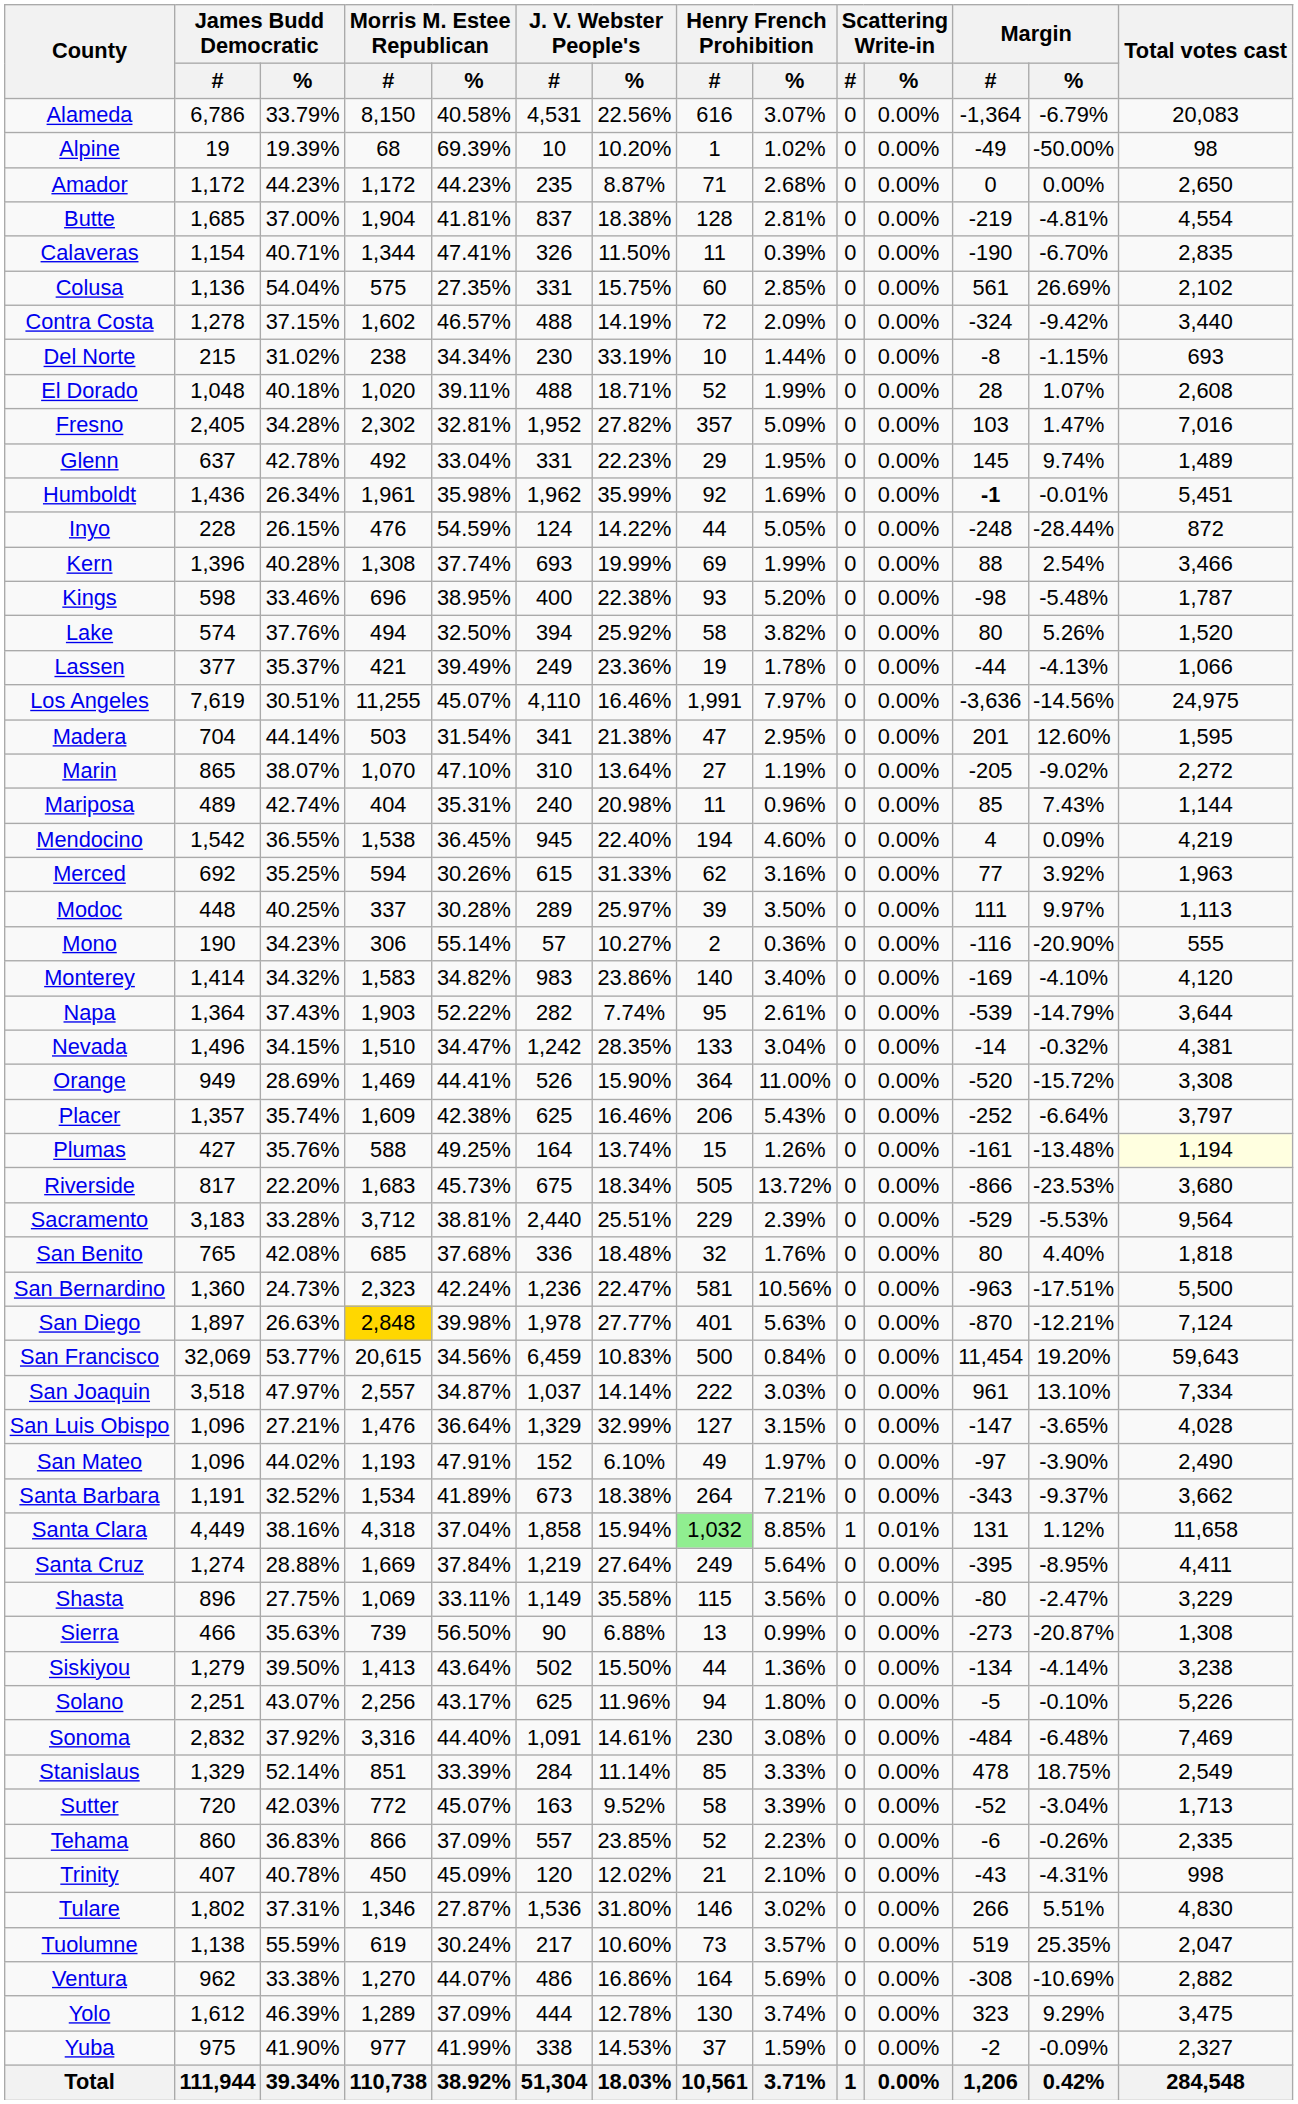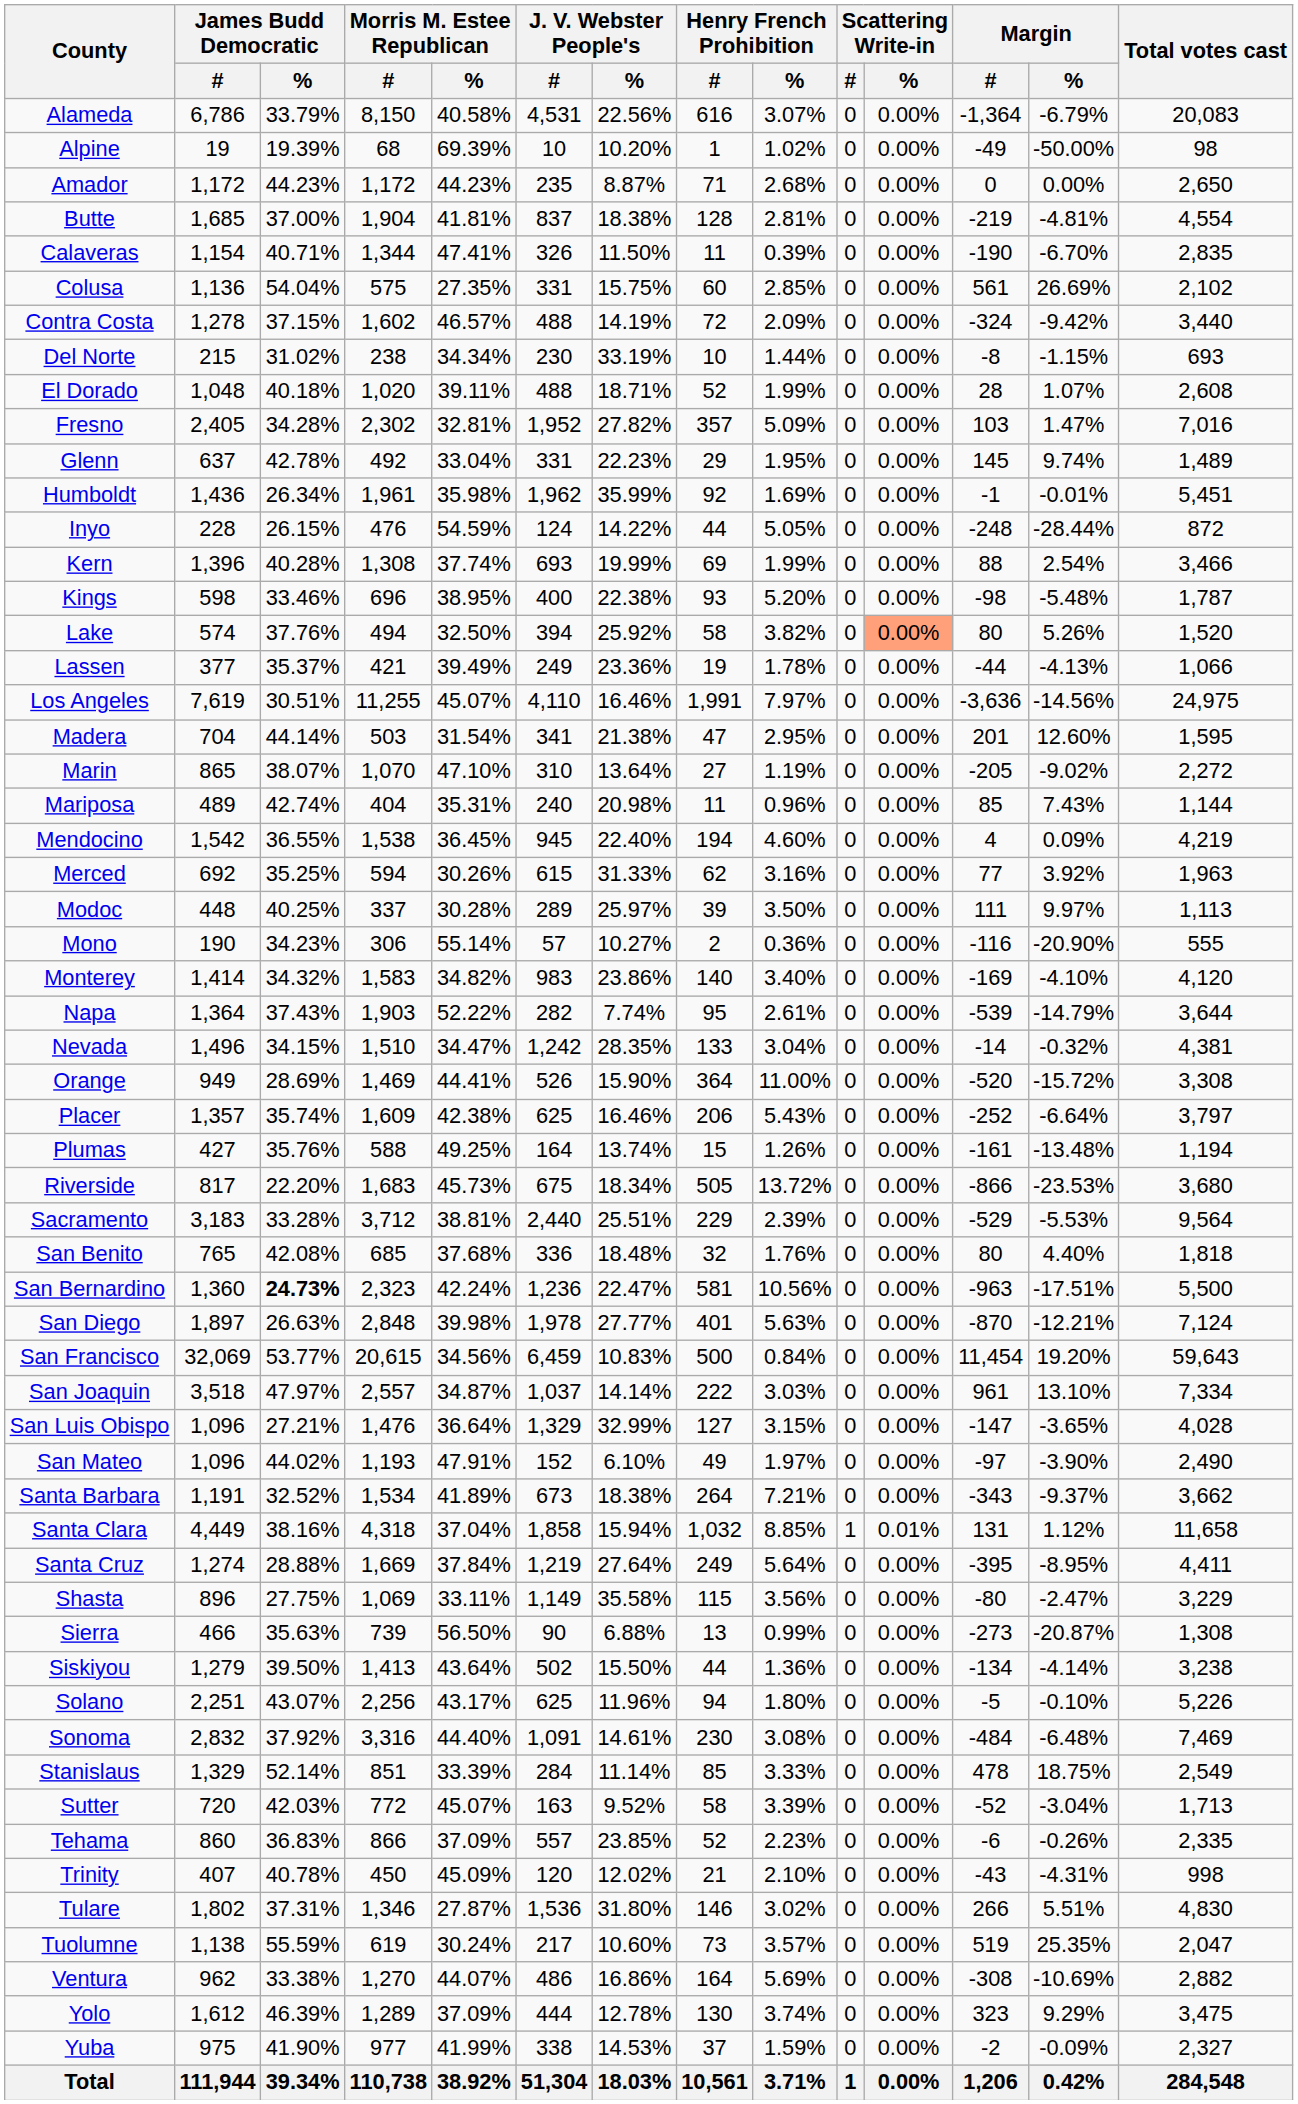(991, 494) bold -> (991, 494) normal
(909, 632) no background -> (909, 632) lightsalmon background
(1206, 1150) lightyellow background -> (1206, 1150) no background
(303, 1288) normal -> (303, 1288) bold
(388, 1323) gold background -> (388, 1323) no background
(715, 1530) lightgreen background -> (715, 1530) no background
